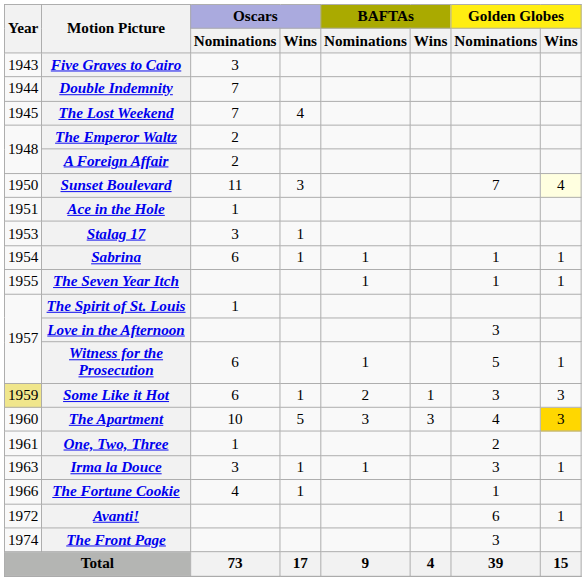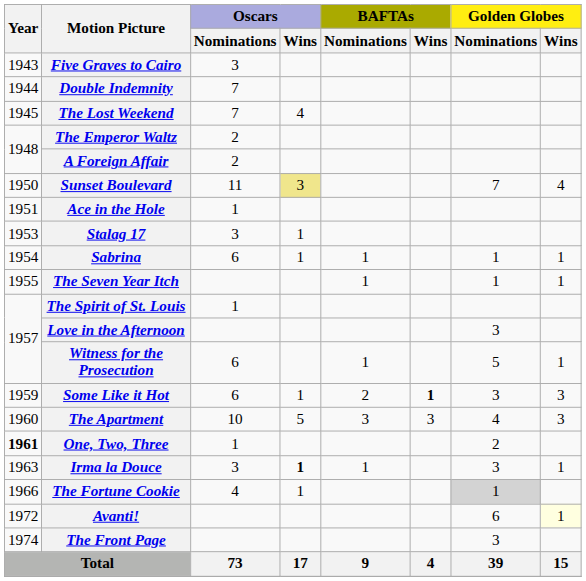(300, 185) no background -> (300, 185) khaki background
(561, 185) lightyellow background -> (561, 185) no background
(23, 395) khaki background -> (23, 395) no background
(431, 395) normal -> (431, 395) bold
(561, 419) gold background -> (561, 419) no background
(23, 443) normal -> (23, 443) bold
(300, 467) normal -> (300, 467) bold
(496, 491) no background -> (496, 491) lightgrey background
(561, 515) no background -> (561, 515) lightyellow background
